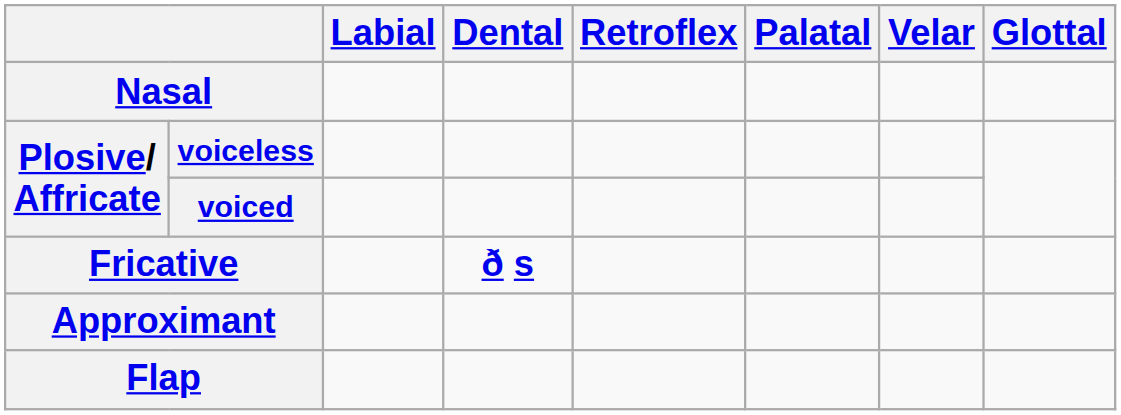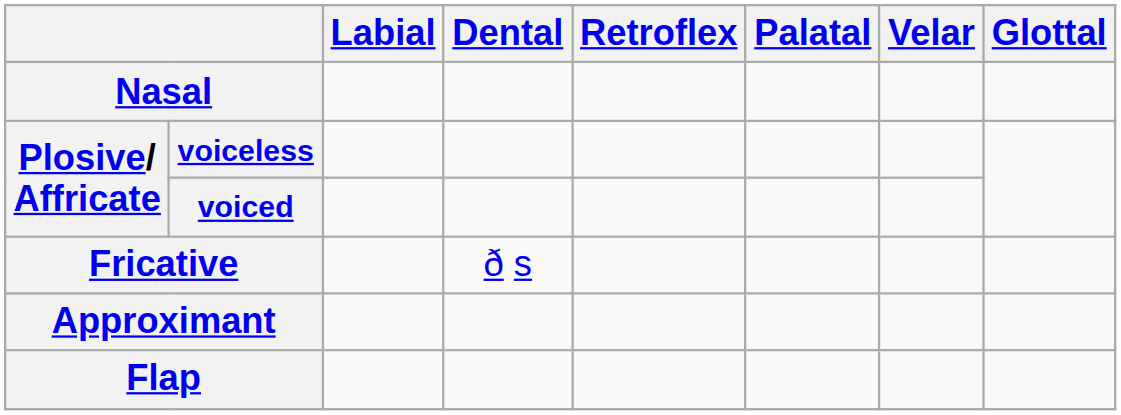(508, 263) bold -> (508, 263) normal
